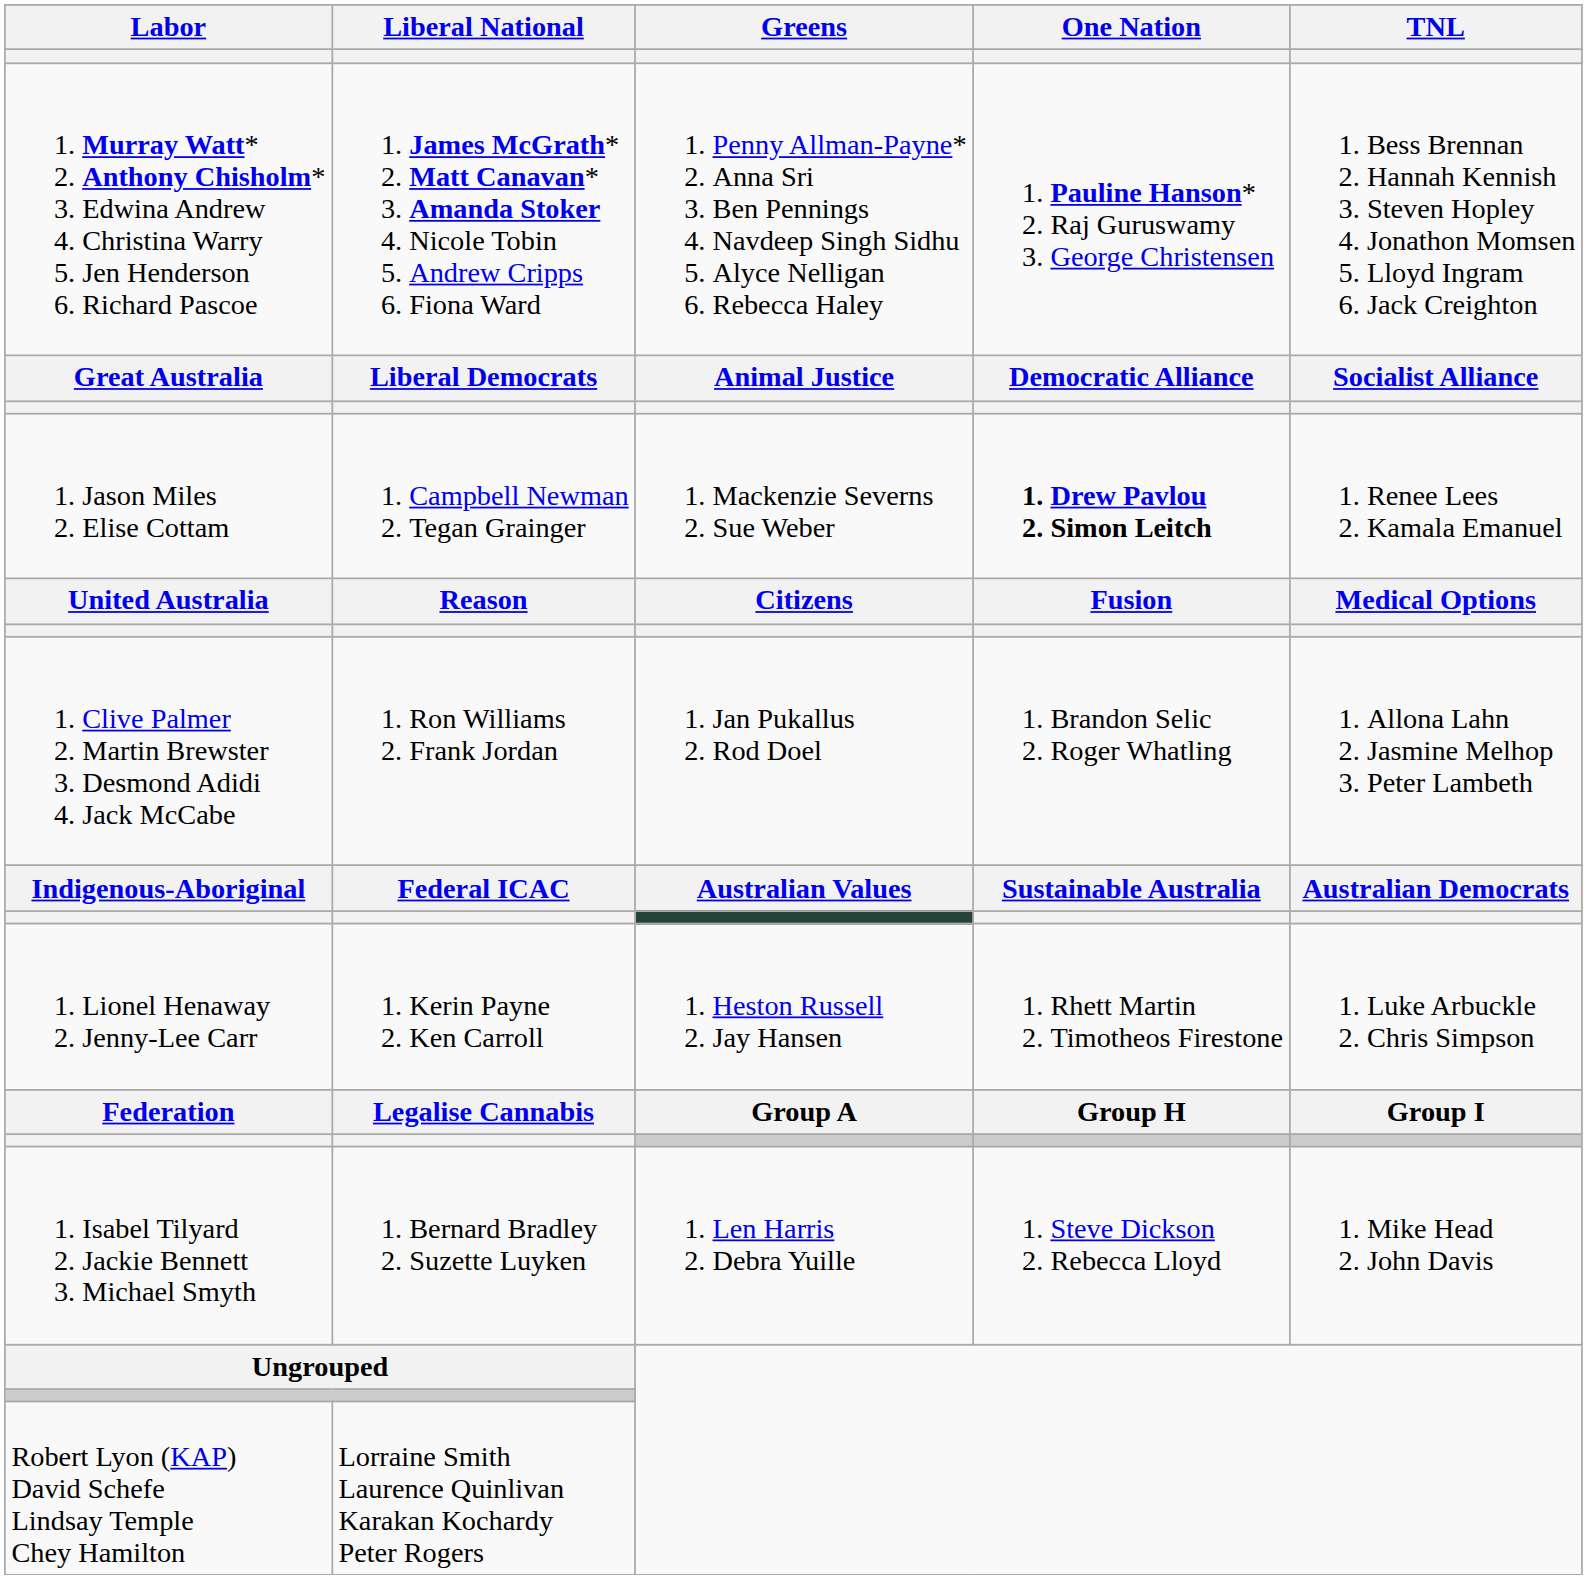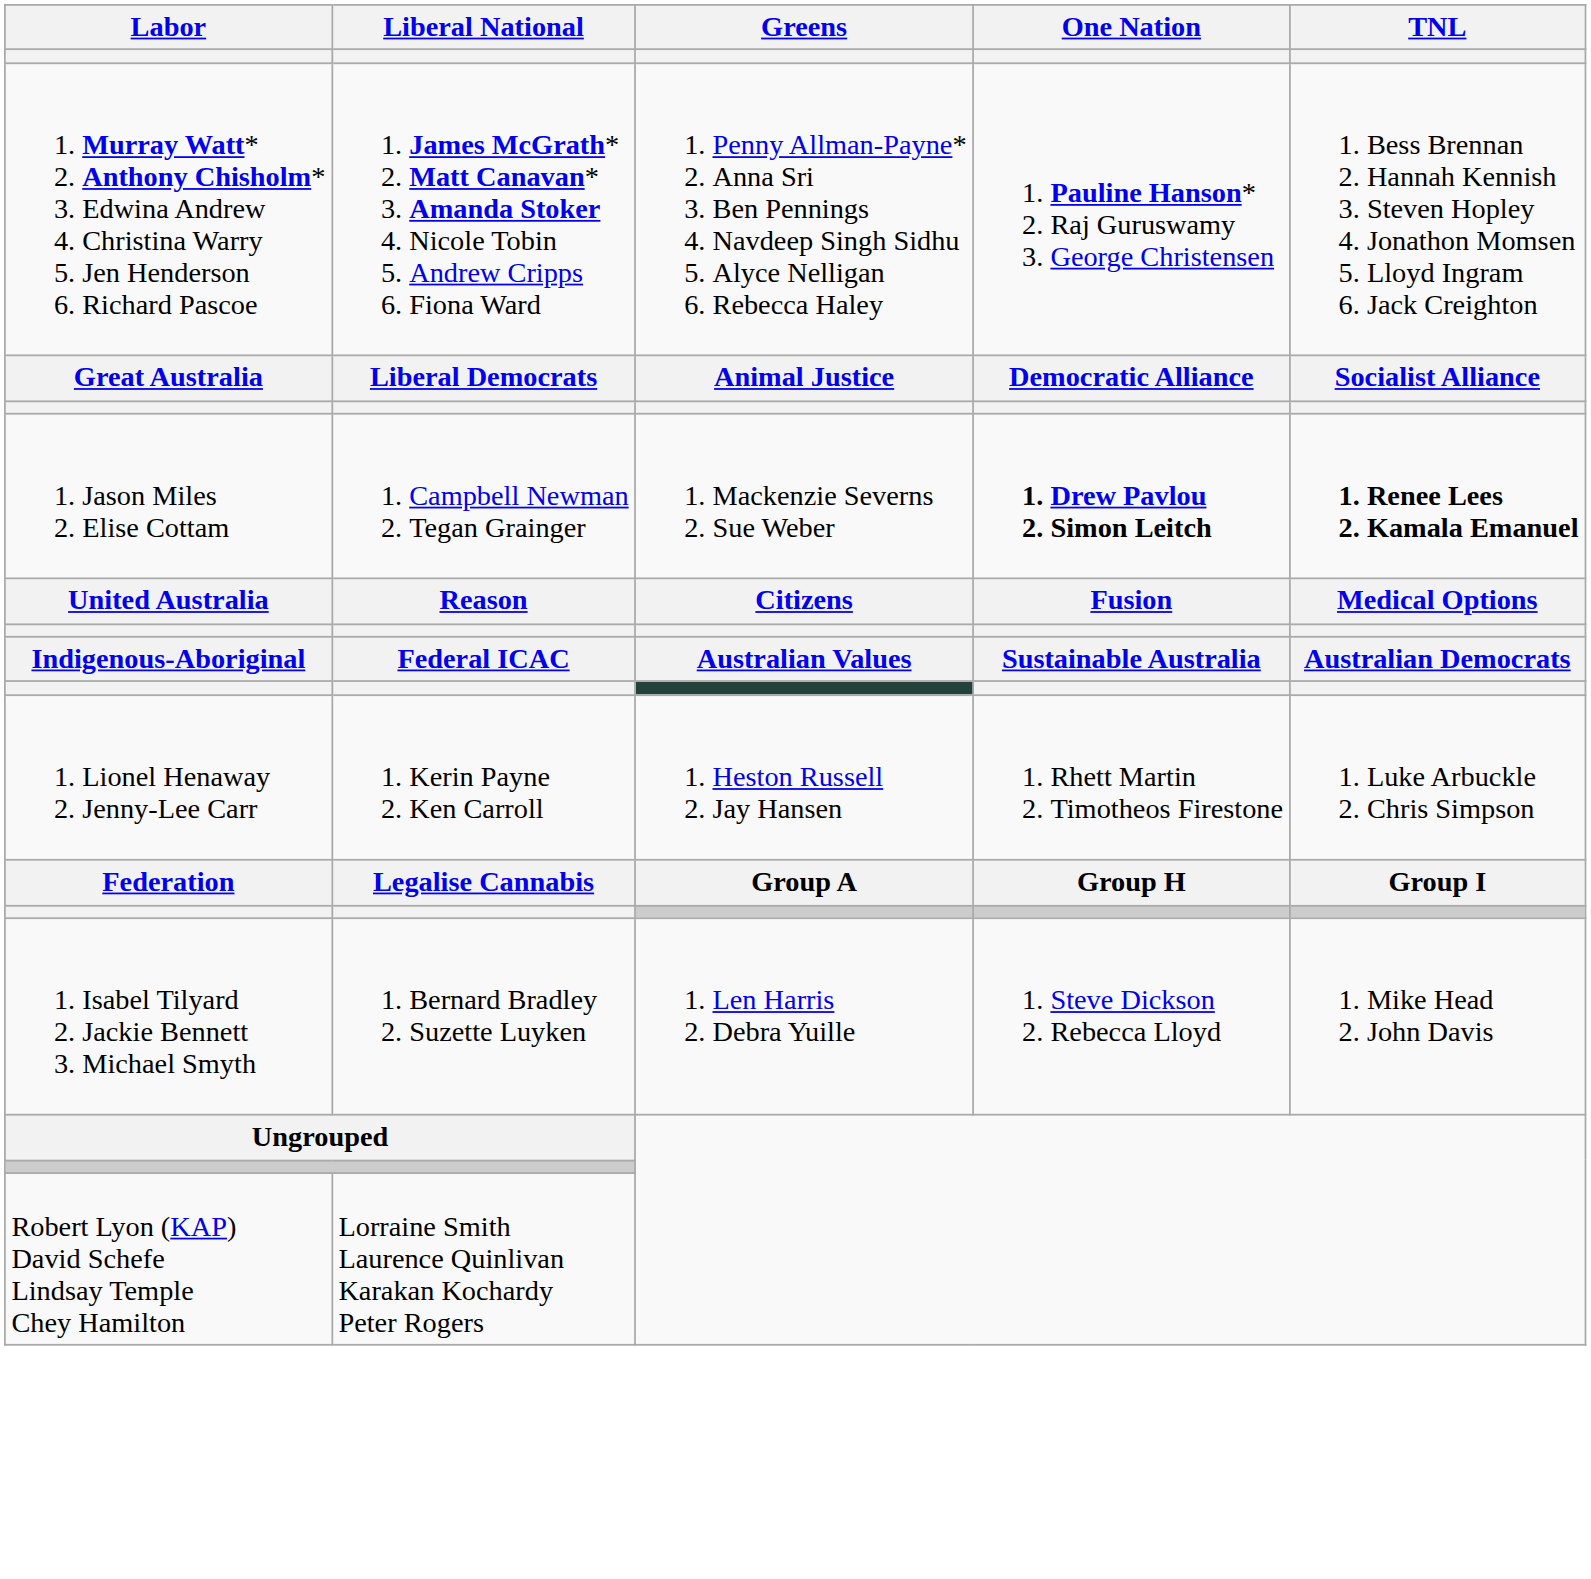(1436, 512) normal -> (1437, 512) bold
- row: (168, 767)
